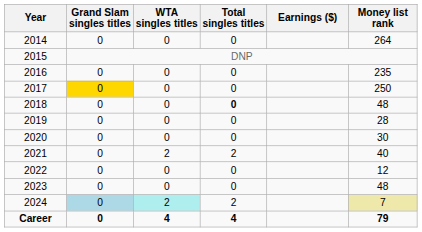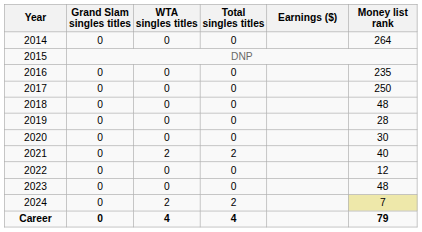(100, 89) gold background -> (100, 89) no background
(234, 105) bold -> (234, 105) normal
(100, 202) lightblue background -> (100, 202) no background
(167, 202) paleturquoise background -> (167, 202) no background
